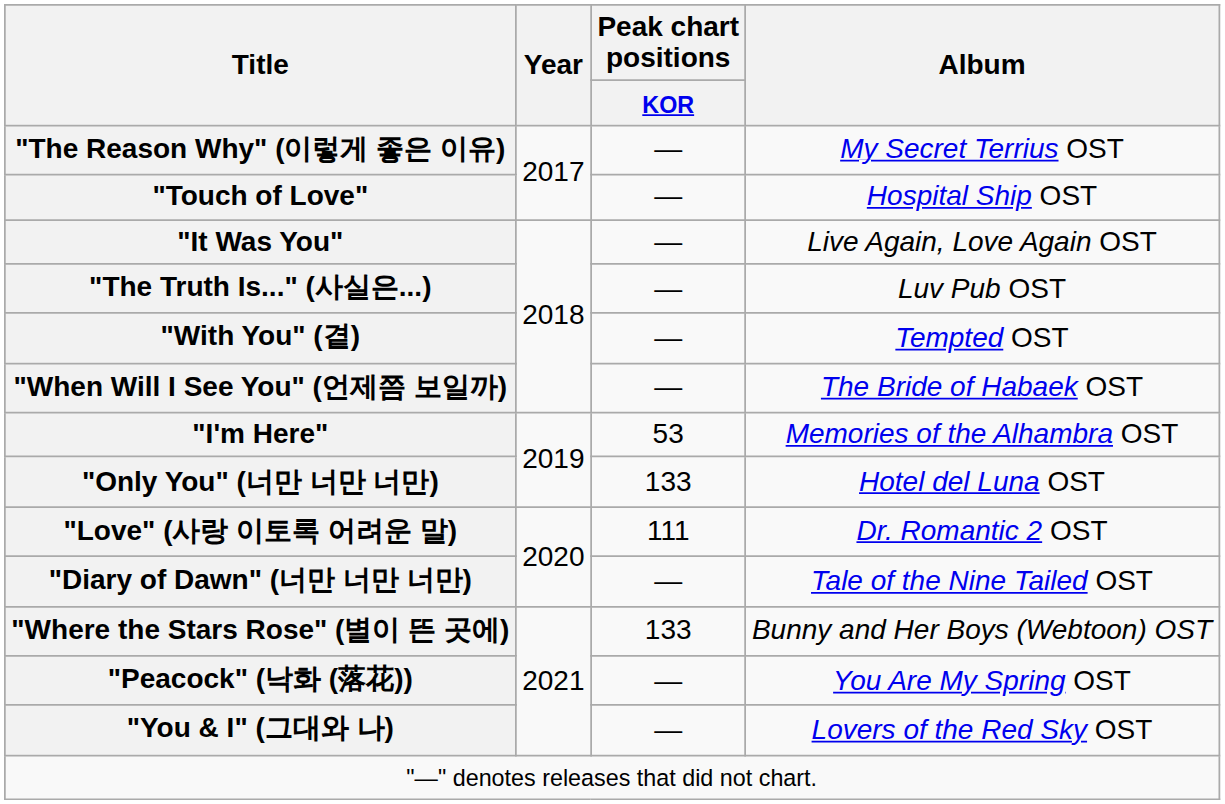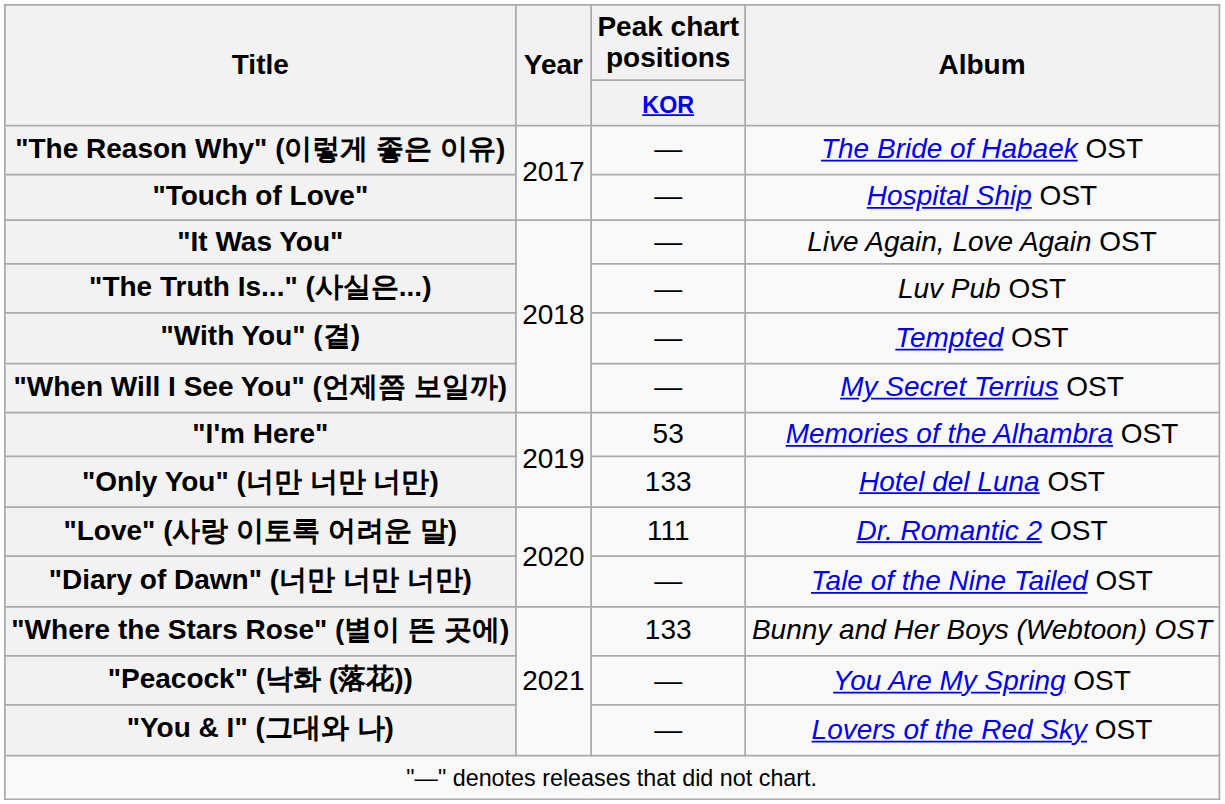(982, 149) My Secret Terrius OST -> (982, 149) The Bride of Habaek OST
(982, 387) The Bride of Habaek OST -> (982, 387) My Secret Terrius OST
